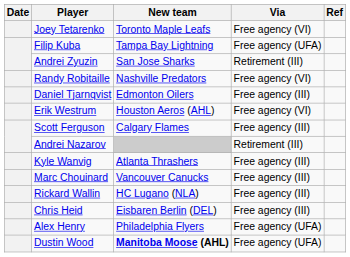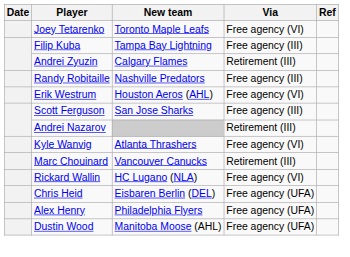(278, 45) Free agency (UFA) -> (264, 45) Free agency (III)
(155, 62) San Jose Sharks -> (151, 62) Calgary Flames
(272, 78) Free agency (VI) -> (264, 78) Free agency (III)
- row: (73, 95)
(153, 128) Calgary Flames -> (154, 111) San Jose Sharks
(272, 161) Free agency (III) -> (265, 144) Free agency (VI)
(272, 177) Free agency (III) -> (261, 161) Retirement (III)
(272, 194) Free agency (III) -> (265, 177) Free agency (VI)
(272, 210) Free agency (III) -> (270, 194) Free agency (UFA)
(172, 243) bold -> (168, 227) normal
